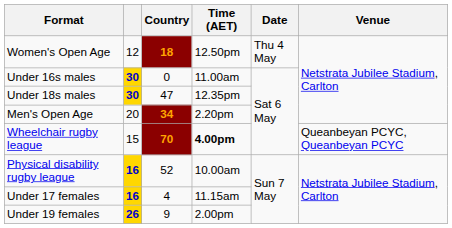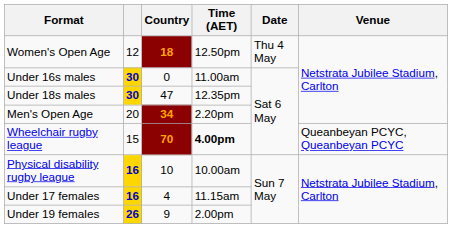(167, 170) 52 -> (167, 170) 10
